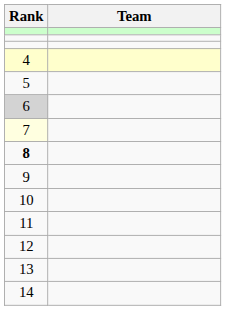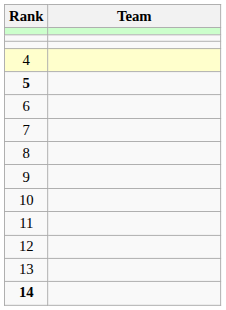(26, 83) normal -> (26, 83) bold
(26, 106) lightgrey background -> (26, 106) no background
(26, 129) lightyellow background -> (26, 129) no background
(26, 153) bold -> (26, 153) normal
(26, 293) normal -> (26, 293) bold
